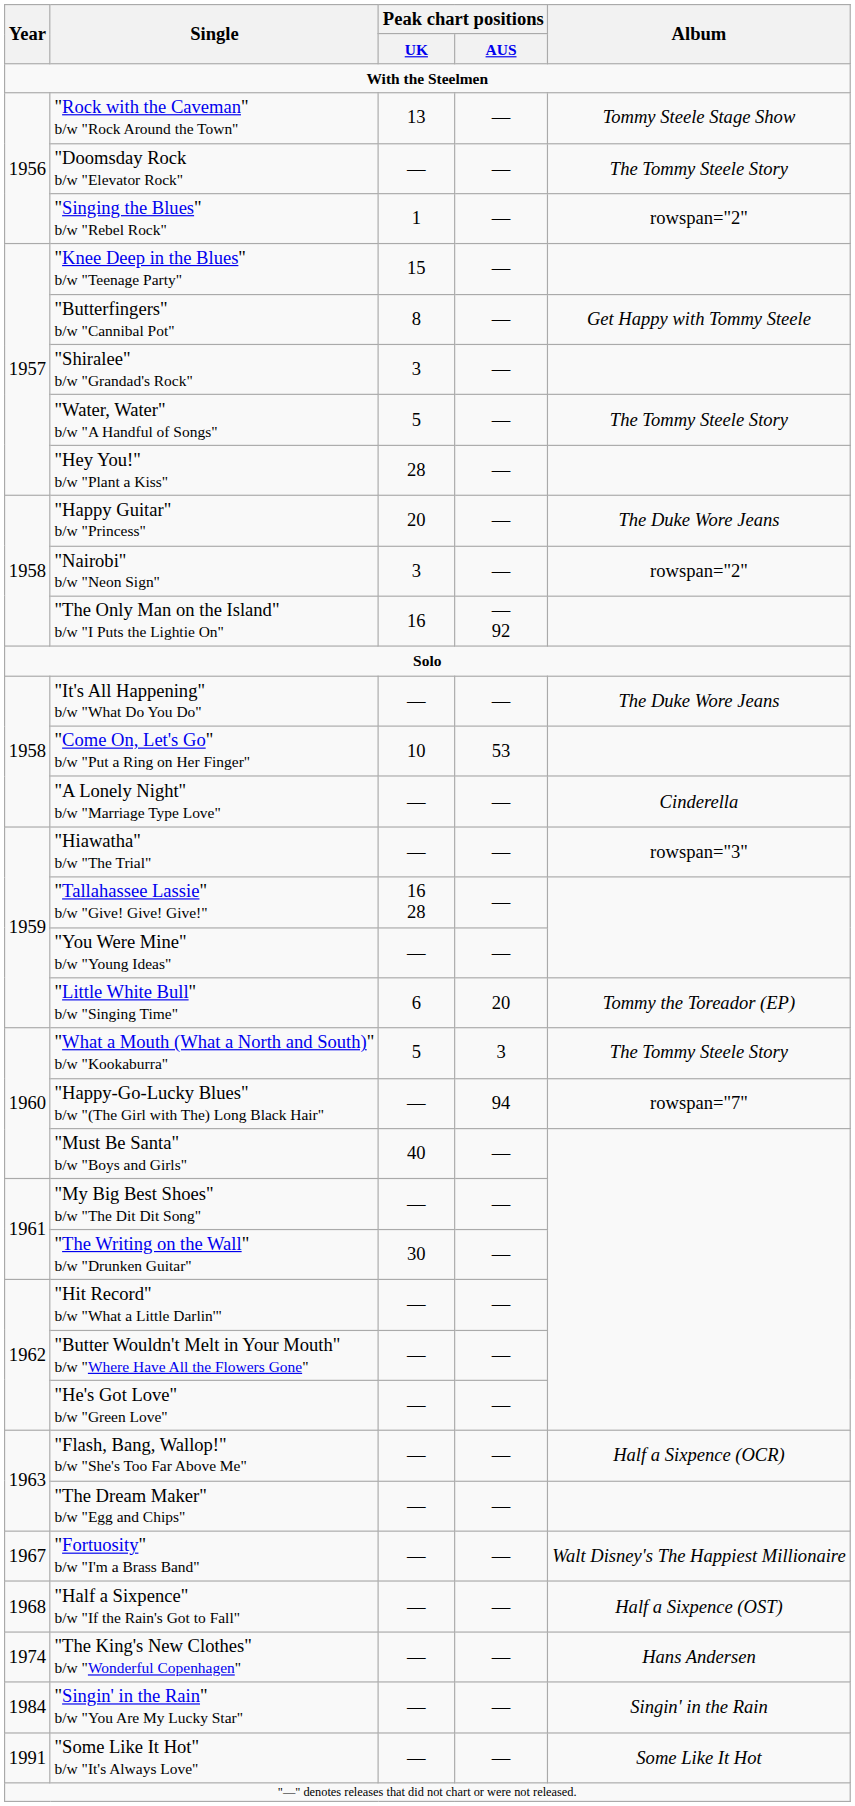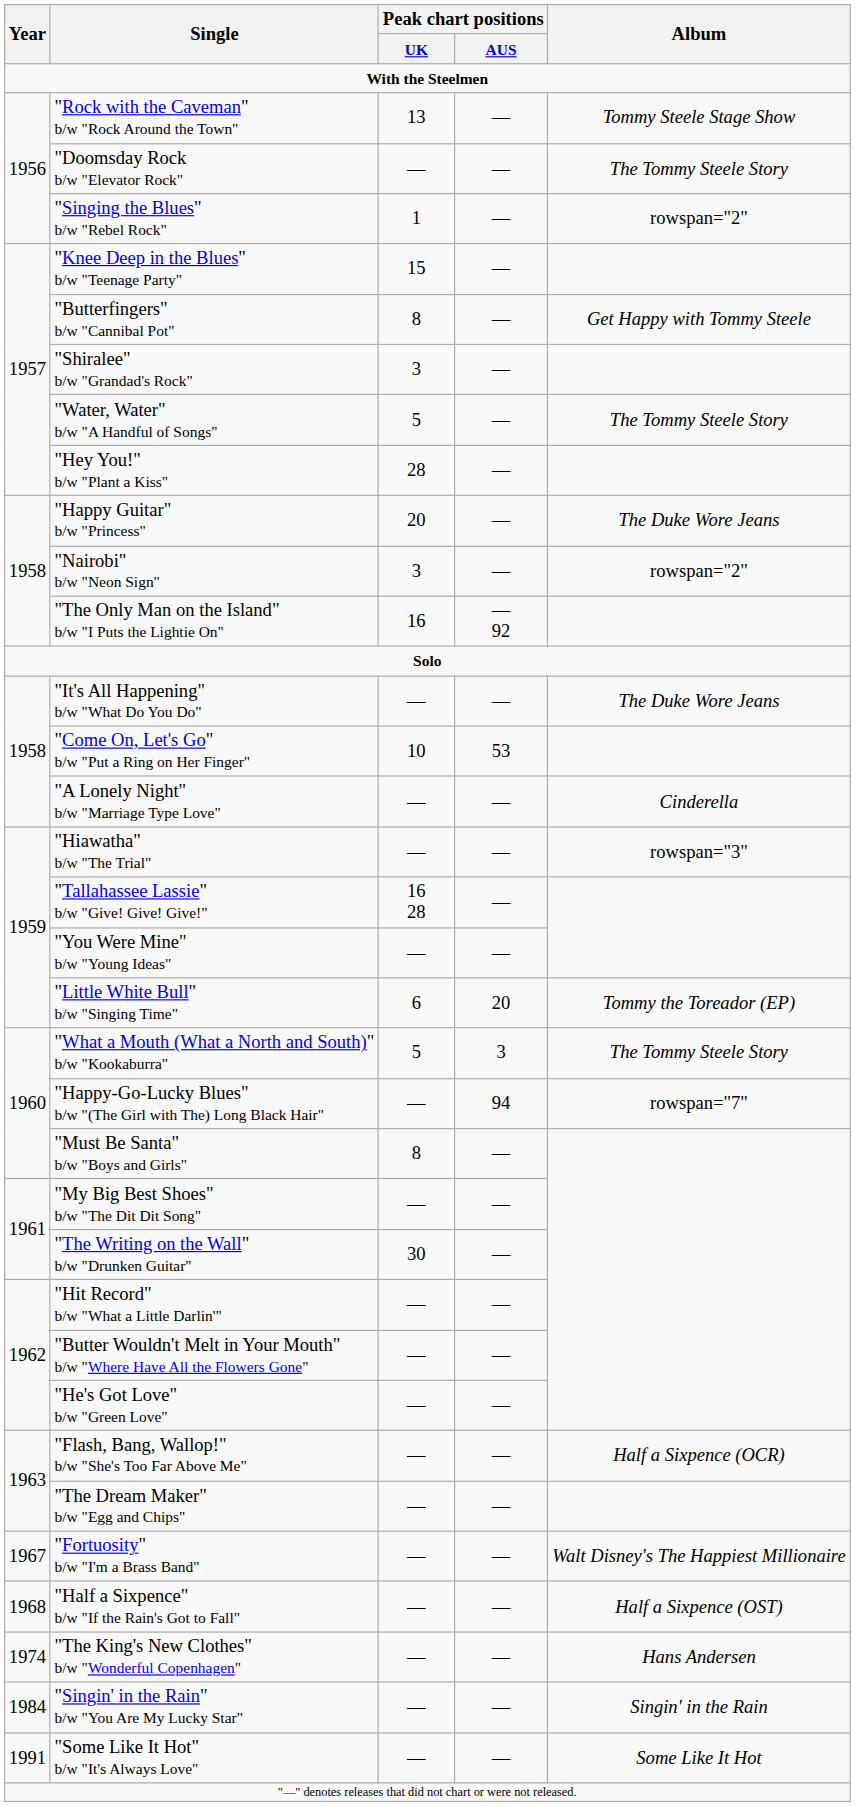(416, 1153) 40 -> (416, 1153) 8
